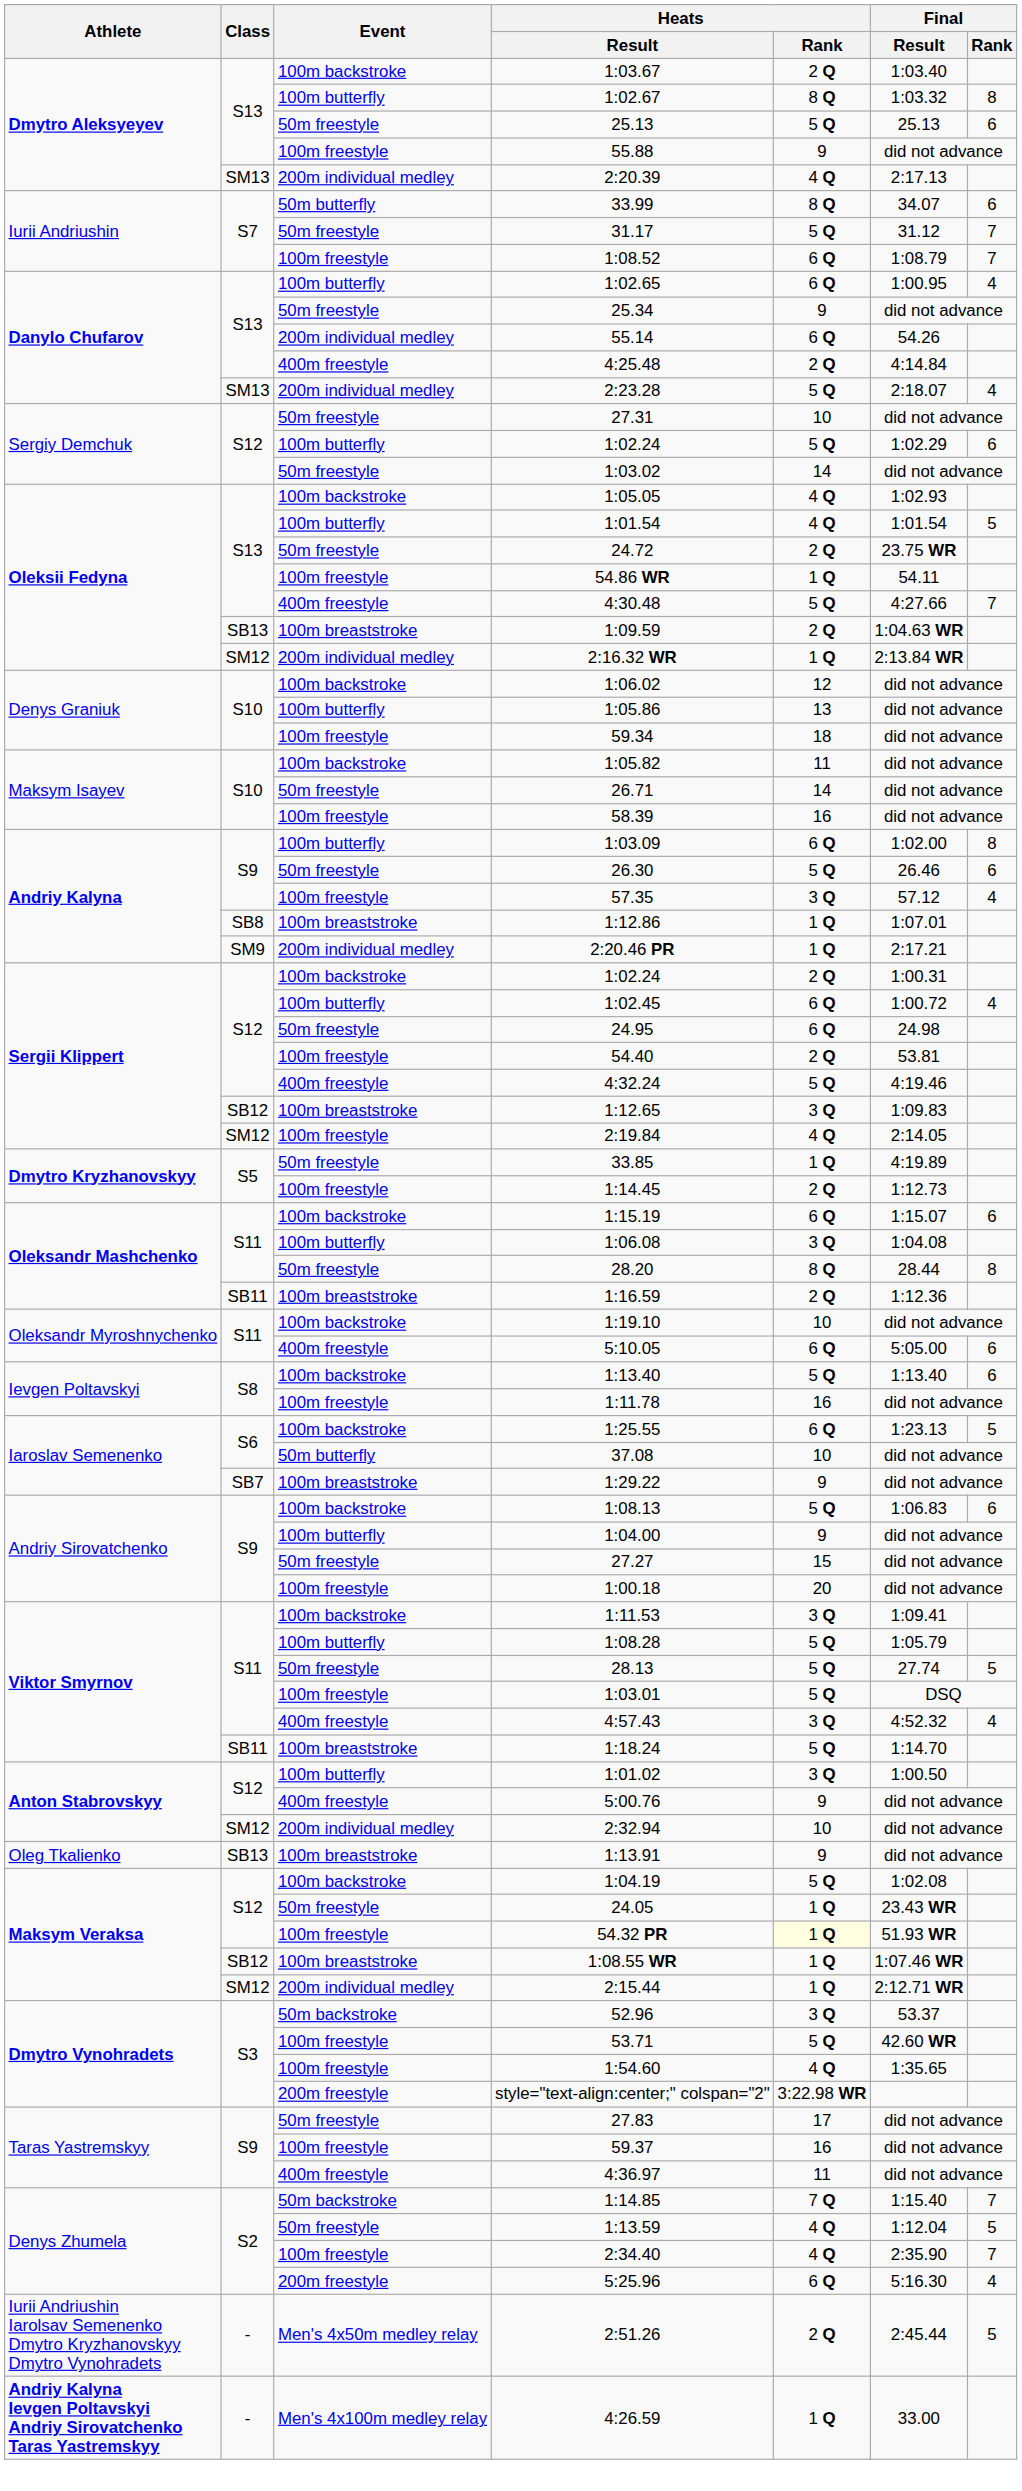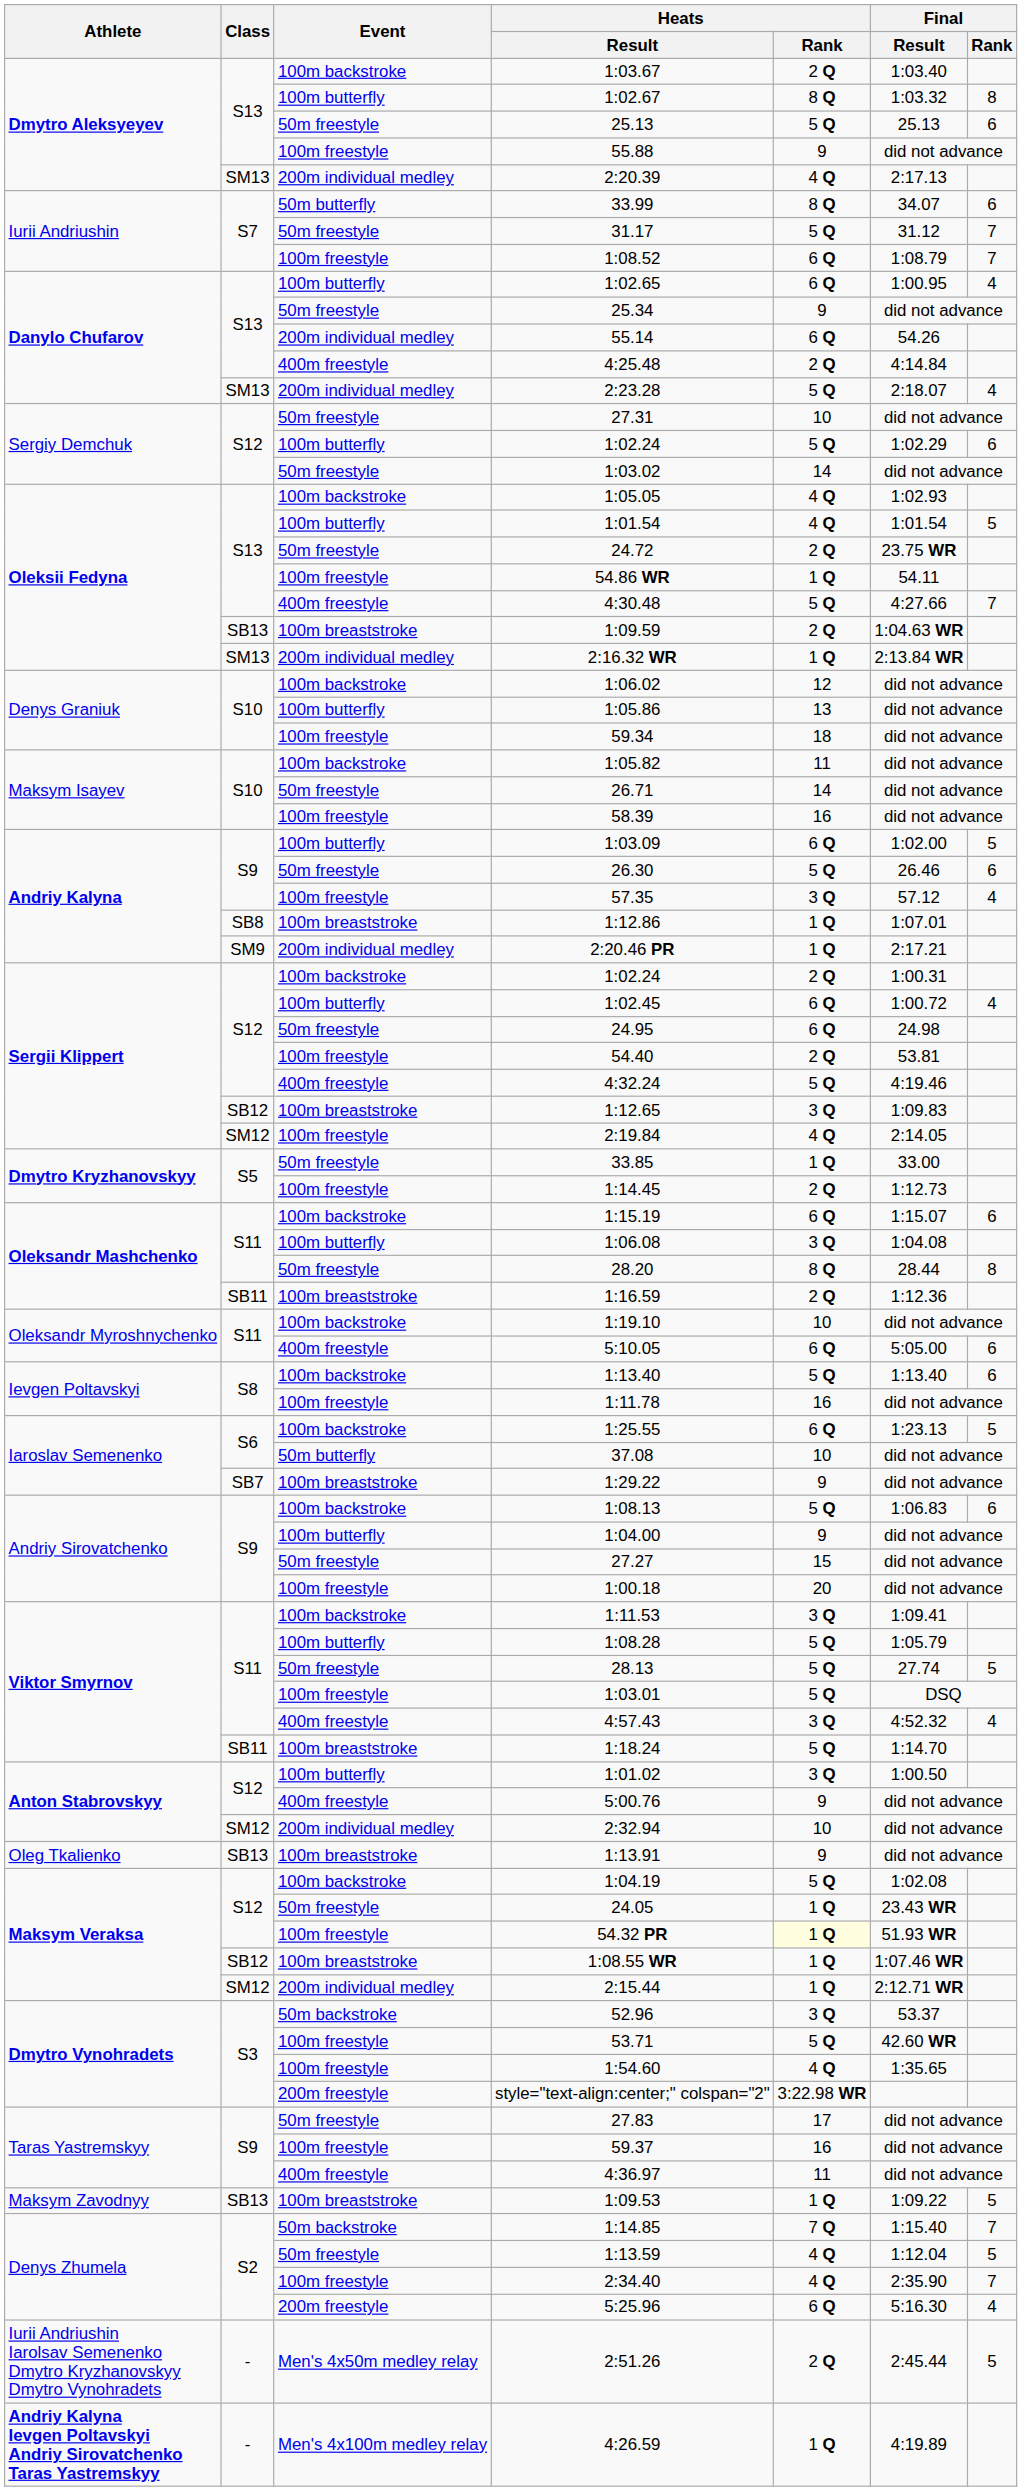(248, 657) SM12 -> (248, 657) SM13
(992, 843) 8 -> (992, 843) 5
(919, 1163) 4:19.89 -> (919, 1163) 33.00
+ row: (79, 2201)
(919, 2418) 33.00 -> (919, 2445) 4:19.89
